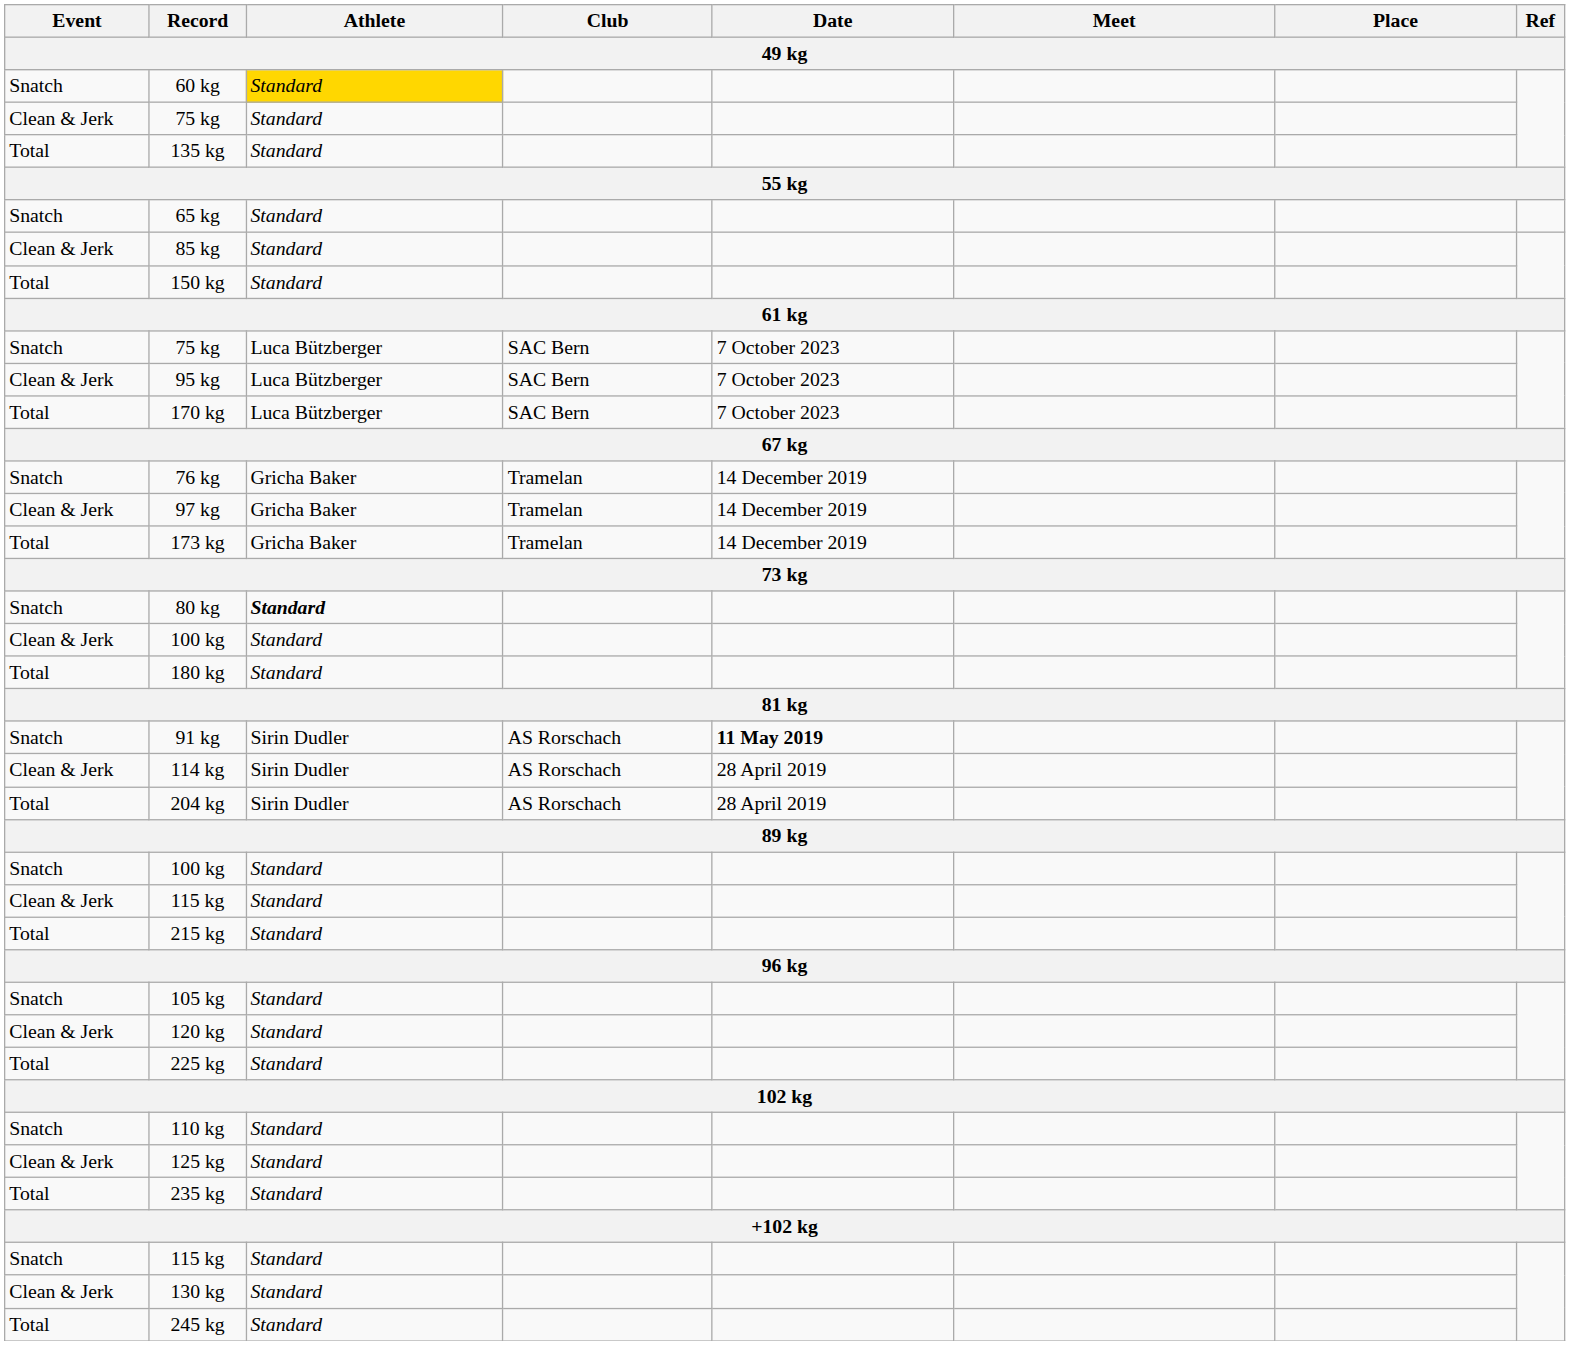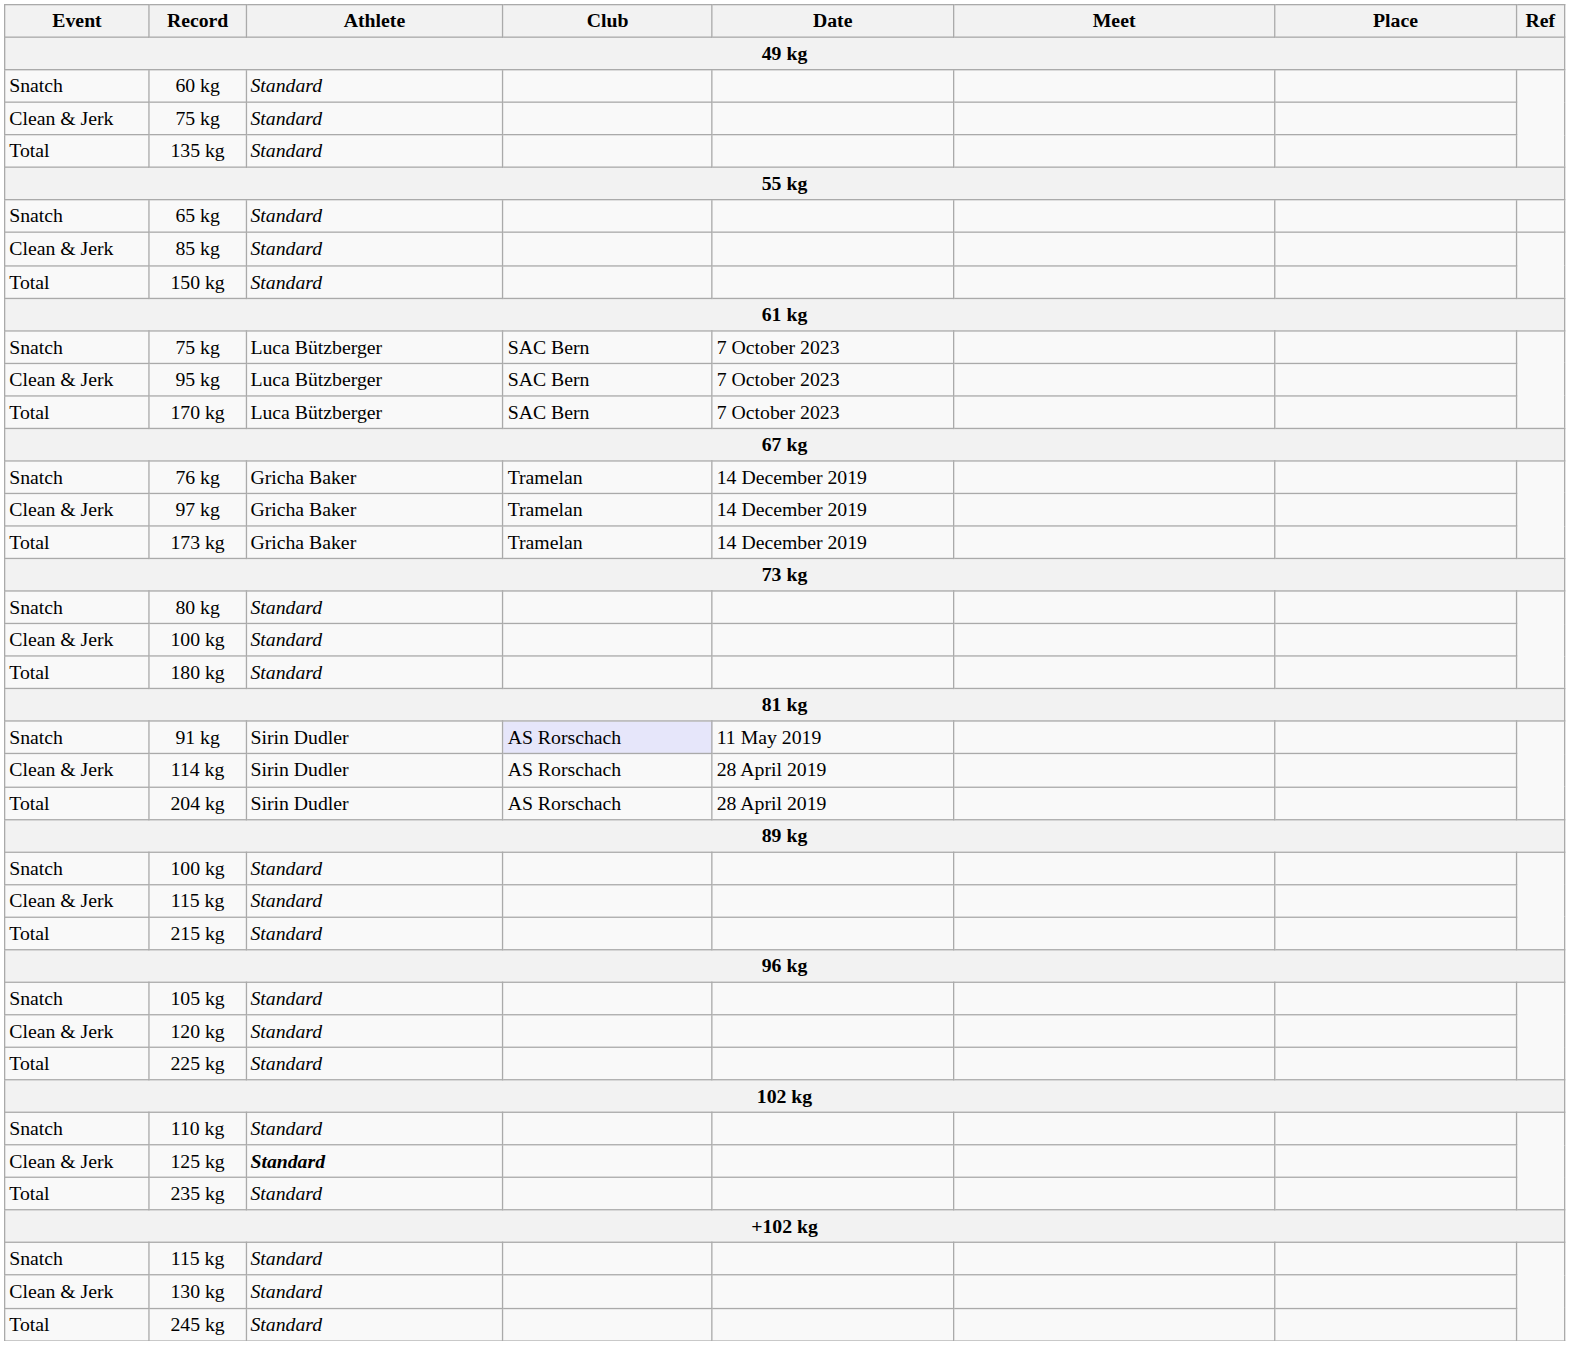(286, 86) gold background -> (286, 86) no background
(288, 607) bold -> (286, 607) normal
(564, 737) no background -> (564, 737) lavender background
(770, 737) bold -> (769, 737) normal
(286, 1161) normal -> (288, 1161) bold
